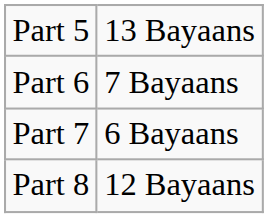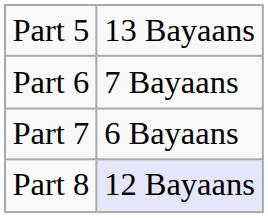(179, 184) no background -> (179, 184) lavender background
